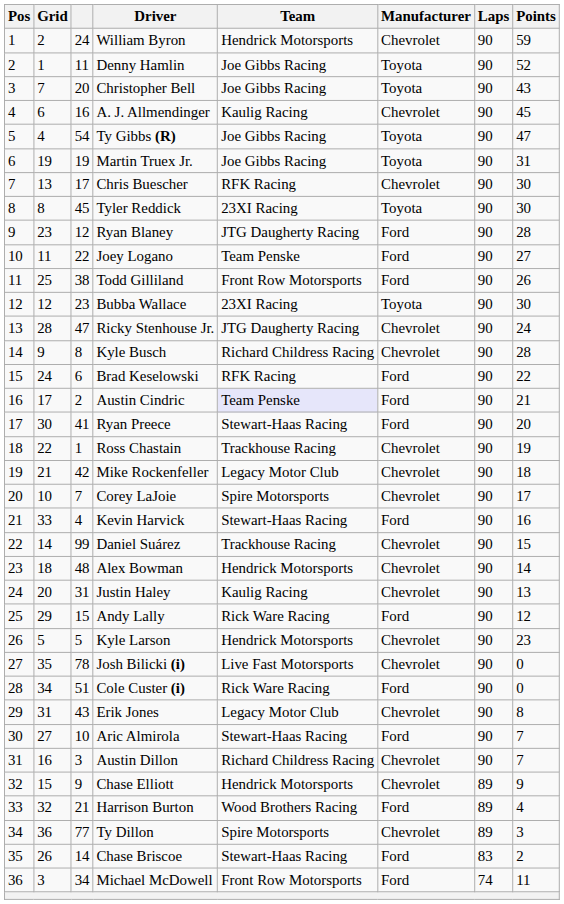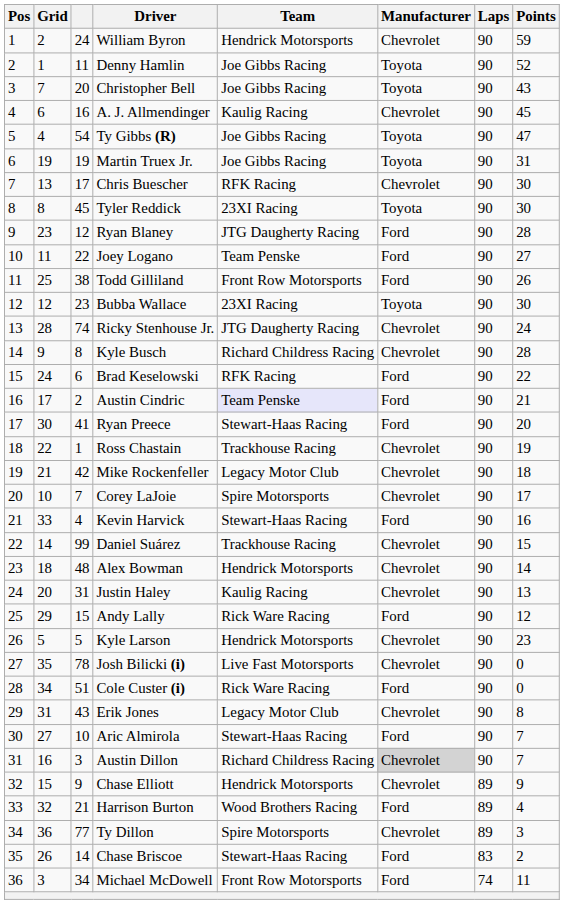(82, 328) 47 -> (82, 328) 74
(410, 759) no background -> (410, 759) lightgrey background
